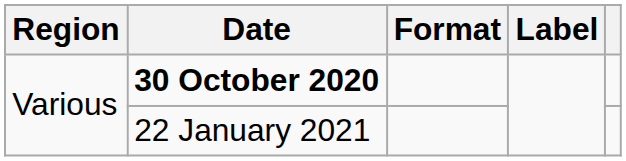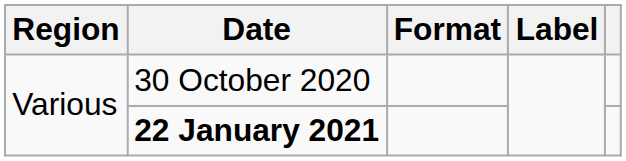(257, 79) bold -> (252, 79) normal
(252, 130) normal -> (257, 130) bold
